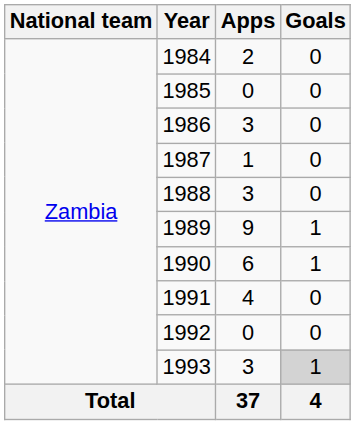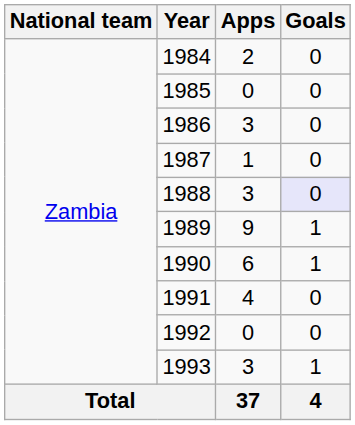(316, 194) no background -> (316, 194) lavender background
(316, 366) lightgrey background -> (316, 366) no background
